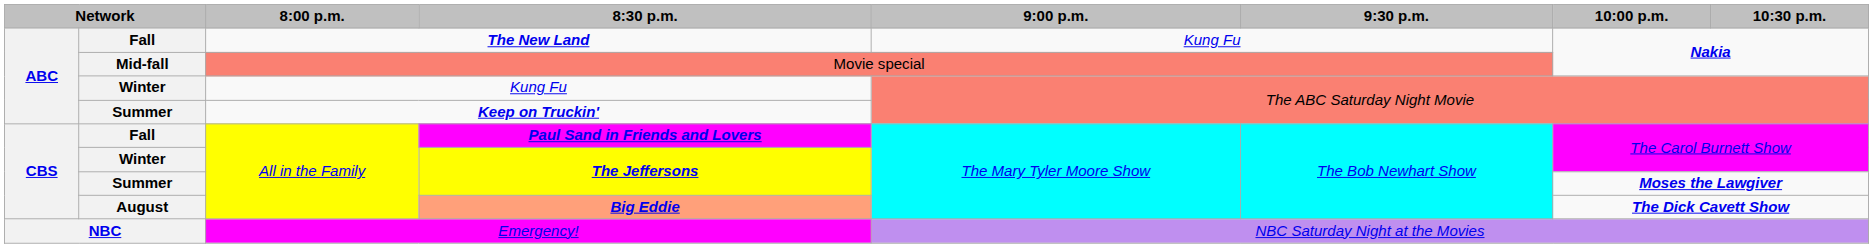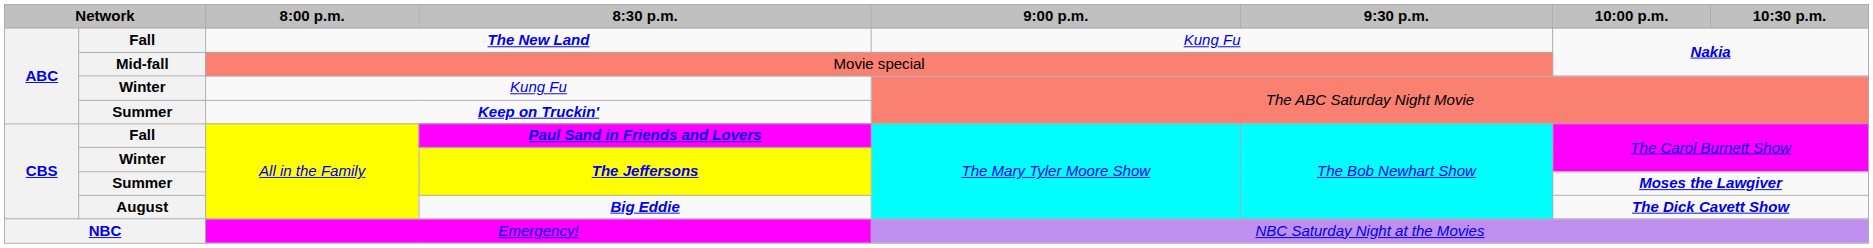(645, 207) lightsalmon background -> (645, 207) no background
